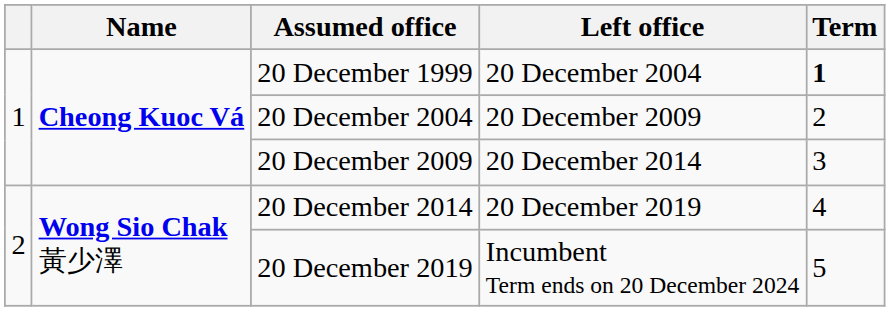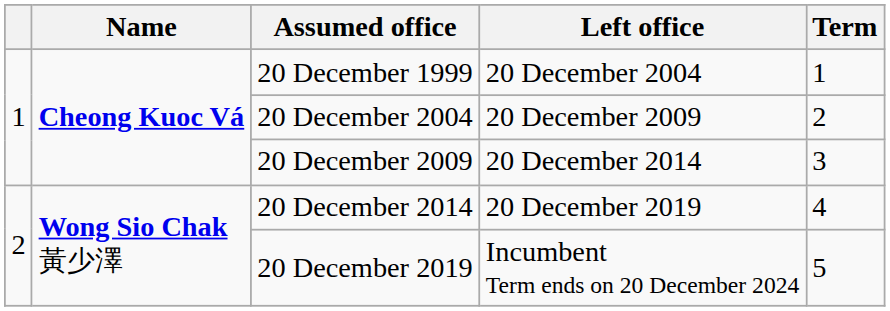(819, 71) bold -> (819, 71) normal
